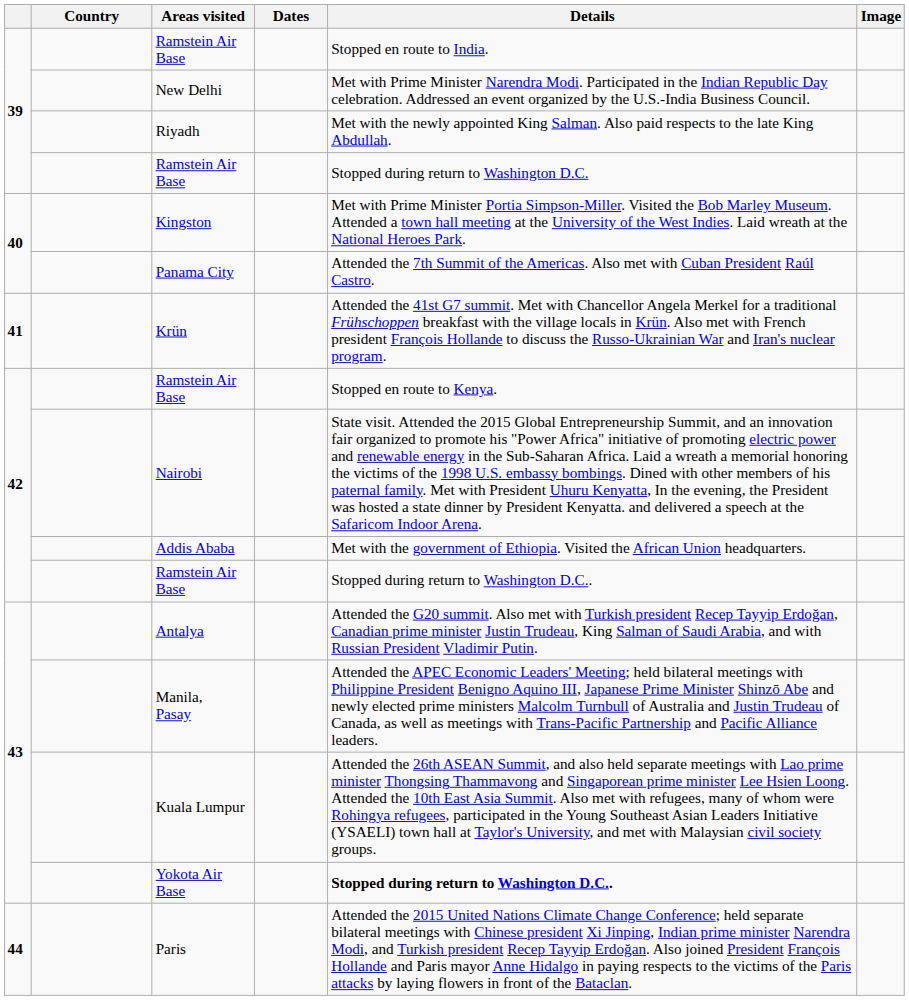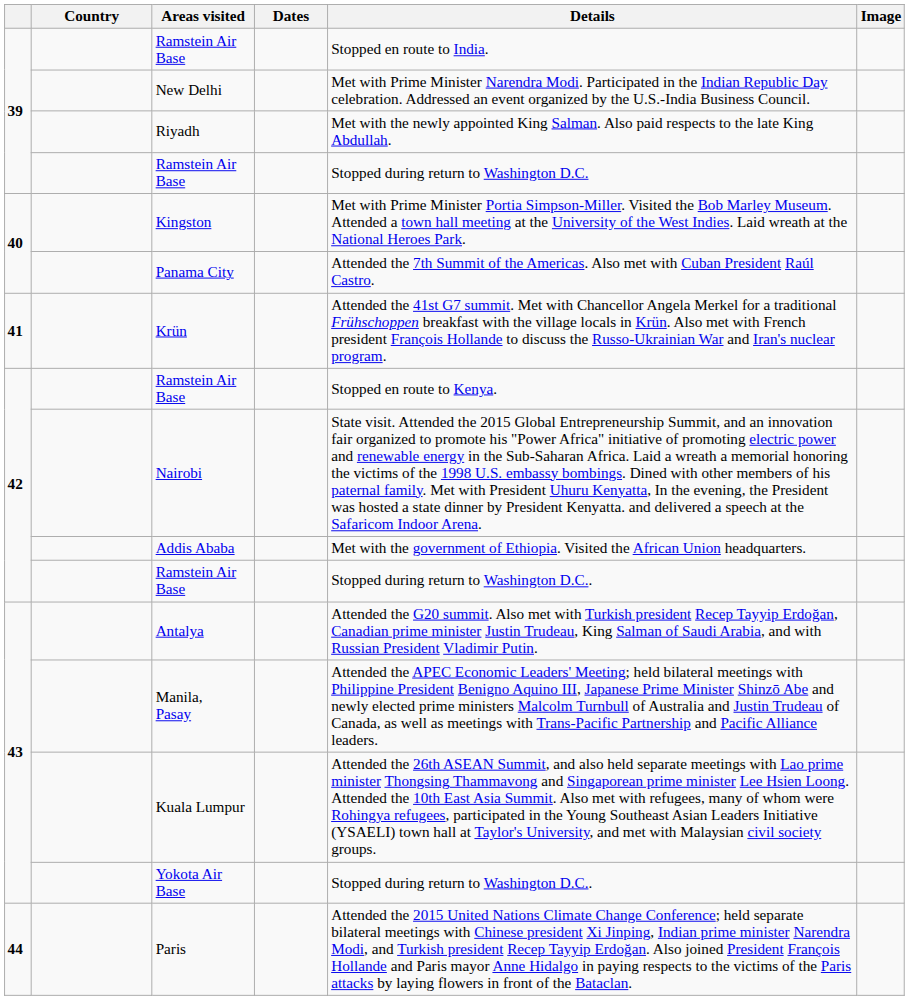(472, 882) bold -> (462, 882) normal
